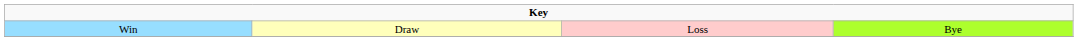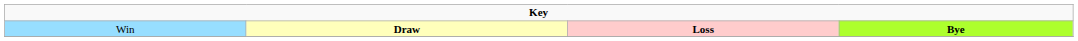(407, 28) normal -> (407, 28) bold
(698, 28) normal -> (703, 28) bold
(953, 28) normal -> (956, 28) bold
